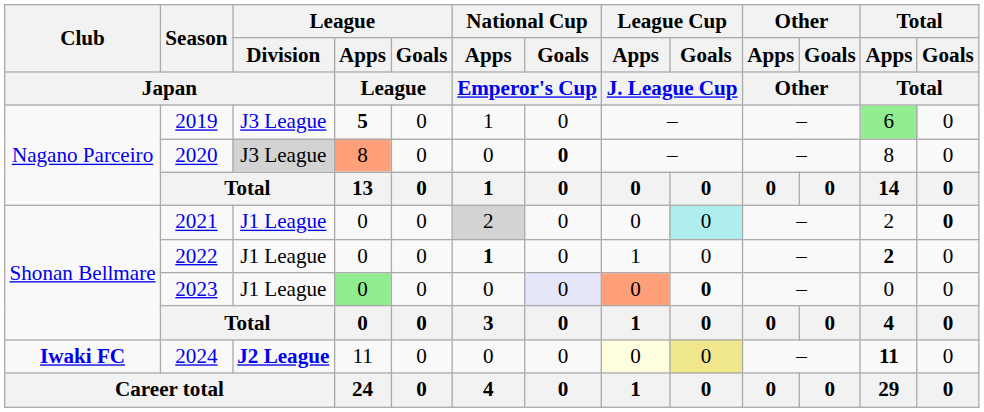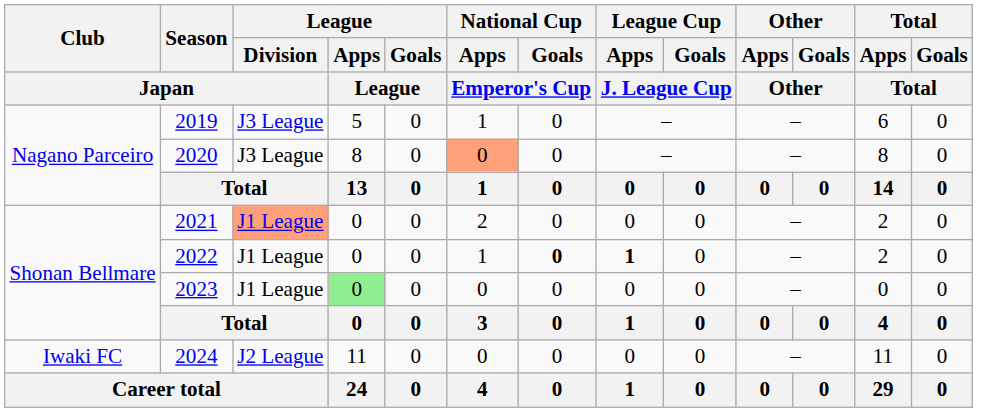(363, 121) bold -> (357, 121) normal
(889, 121) lightgreen background -> (883, 121) no background
(283, 155) lightgrey background -> (280, 155) no background
(363, 155) lightsalmon background -> (357, 155) no background
(488, 155) no background -> (482, 155) lightsalmon background
(563, 155) bold -> (557, 155) normal
(283, 222) no background -> (280, 222) lightsalmon background
(488, 222) lightgrey background -> (482, 222) no background
(706, 222) paleturquoise background -> (700, 222) no background
(948, 222) bold -> (942, 222) normal
(488, 255) bold -> (482, 255) normal
(563, 255) normal -> (557, 255) bold
(636, 255) normal -> (630, 255) bold
(889, 255) bold -> (883, 255) normal
(563, 289) lavender background -> (557, 289) no background
(636, 289) lightsalmon background -> (630, 289) no background
(706, 289) bold -> (700, 289) normal
(83, 356) bold -> (83, 356) normal
(283, 356) bold -> (280, 356) normal
(636, 356) lightyellow background -> (630, 356) no background
(706, 356) khaki background -> (700, 356) no background
(889, 356) bold -> (883, 356) normal
